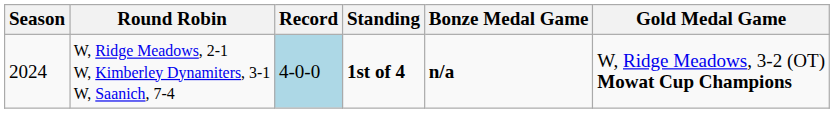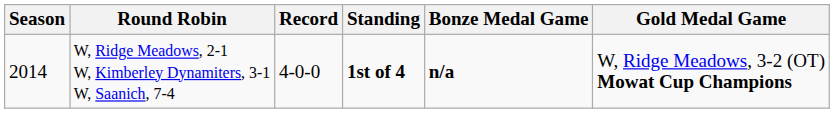(28, 71) 2024 -> (28, 71) 2014
(300, 71) lightblue background -> (300, 71) no background
